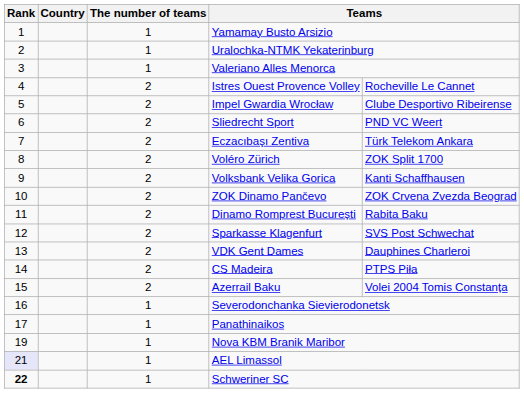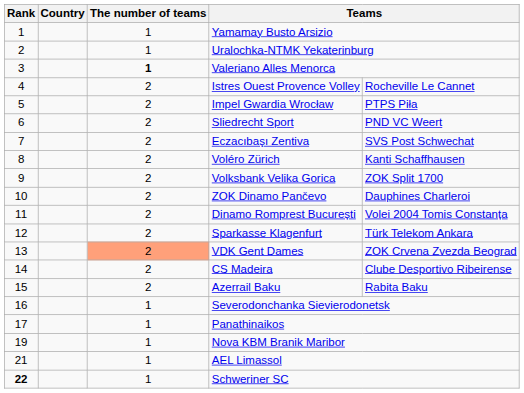(148, 68) normal -> (148, 68) bold
(438, 104) Clube Desportivo Ribeirense -> (391, 104) PTPS Piła
(419, 141) Türk Telekom Ankara -> (419, 141) SVS Post Schwechat
(404, 159) ZOK Split 1700 -> (415, 159) Kanti Schaffhausen
(415, 178) Kanti Schaffhausen -> (404, 178) ZOK Split 1700
(441, 196) ZOK Crvena Zvezda Beograd -> (418, 196) Dauphines Charleroi
(396, 214) Rabita Baku -> (436, 214) Volei 2004 Tomis Constanța
(419, 232) SVS Post Schwechat -> (419, 232) Türk Telekom Ankara
(148, 251) no background -> (148, 251) lightsalmon background
(418, 251) Dauphines Charleroi -> (441, 251) ZOK Crvena Zvezda Beograd
(391, 269) PTPS Piła -> (438, 269) Clube Desportivo Ribeirense
(436, 287) Volei 2004 Tomis Constanța -> (396, 287) Rabita Baku
(21, 360) lavender background -> (21, 360) no background
